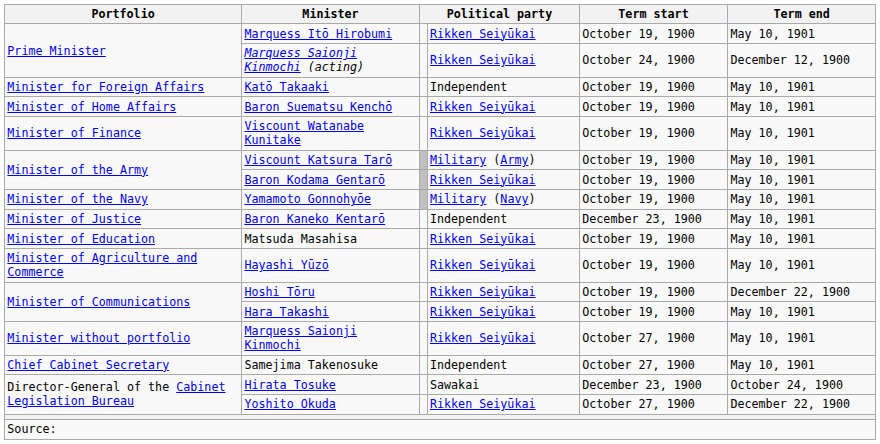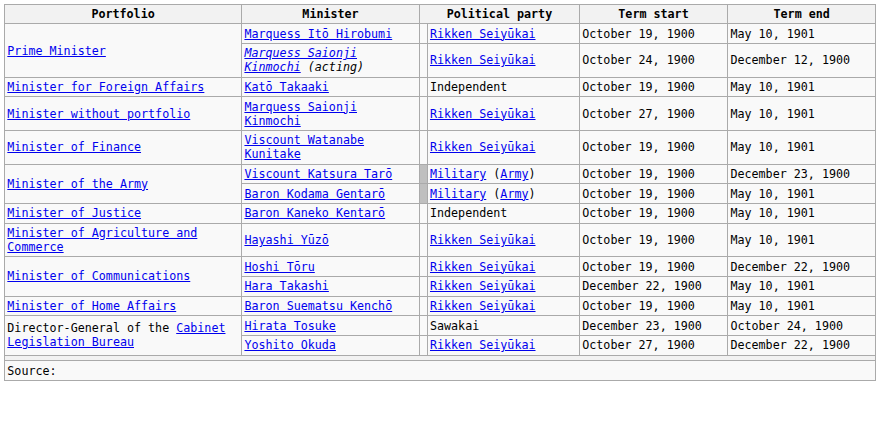rows swapped: (318, 107) <-> (301, 338)
(773, 160) May 10, 1901 -> (790, 174) December 23, 1900
(483, 180) Rikken Seiyūkai -> (483, 194) Military (Army)
- row: (308, 199)
(642, 219) December 23, 1900 -> (639, 213) October 19, 1900
- row: (301, 239)
(639, 312) October 19, 1900 -> (642, 286) December 22, 1900
- row: (311, 365)
